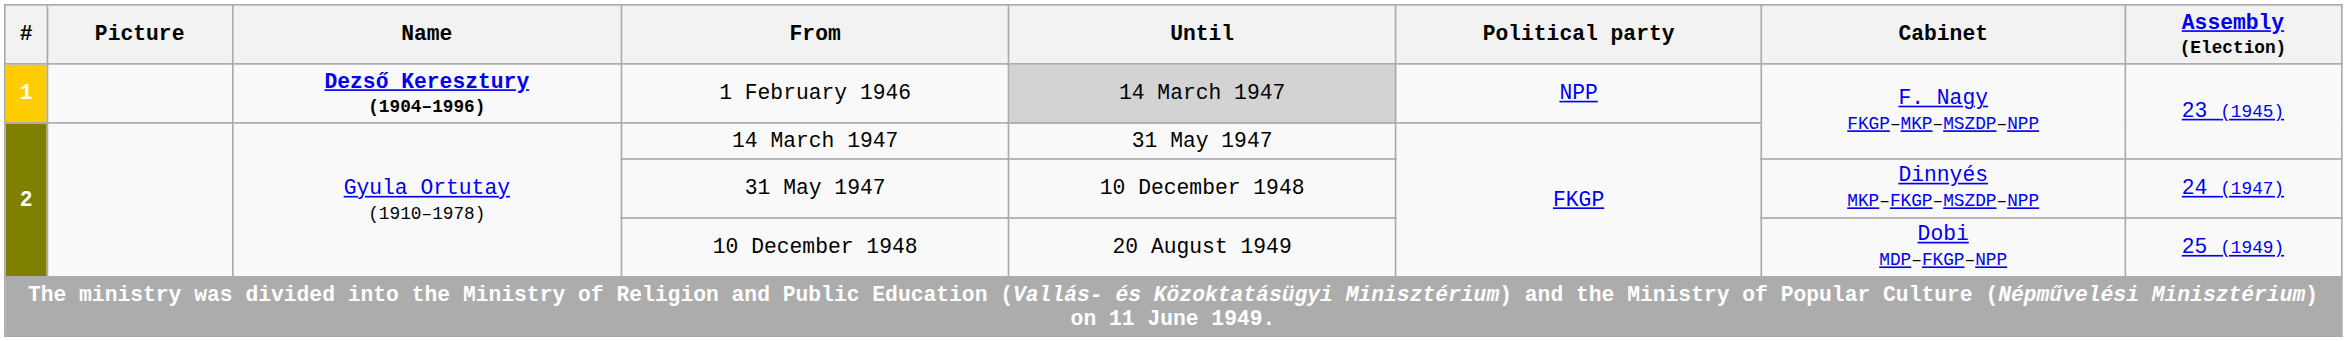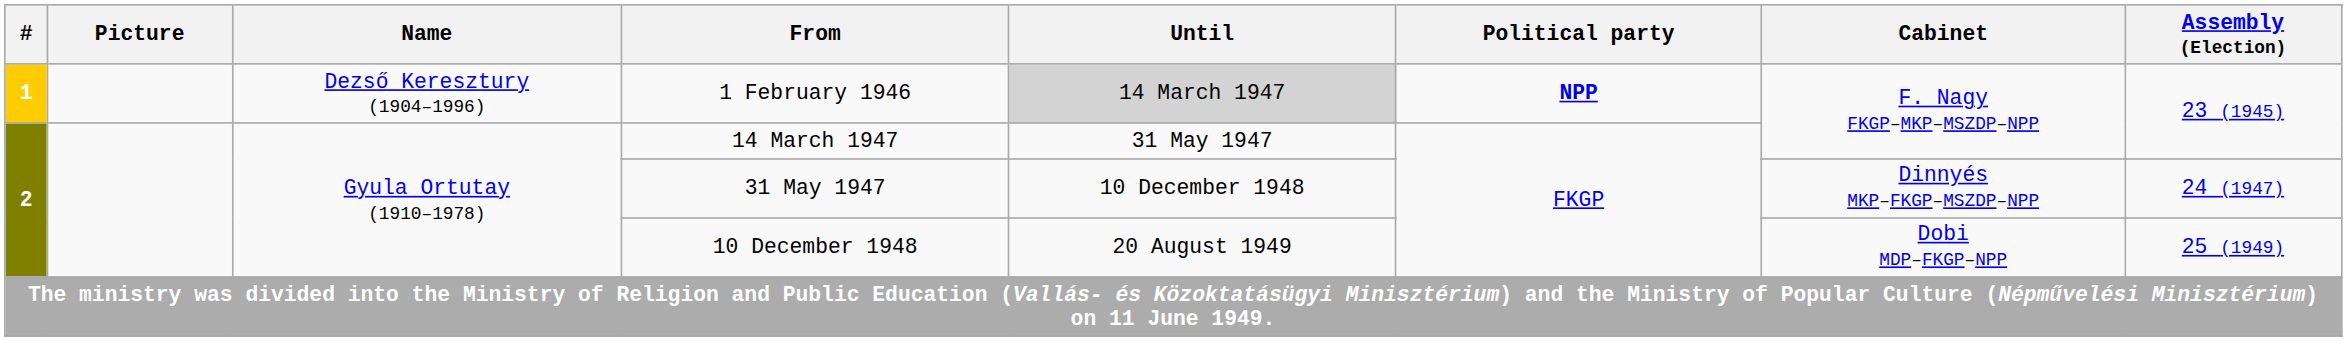(427, 94) bold -> (427, 93) normal
(1579, 94) normal -> (1579, 94) bold
